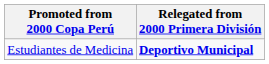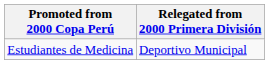(196, 49) bold -> (193, 49) normal
